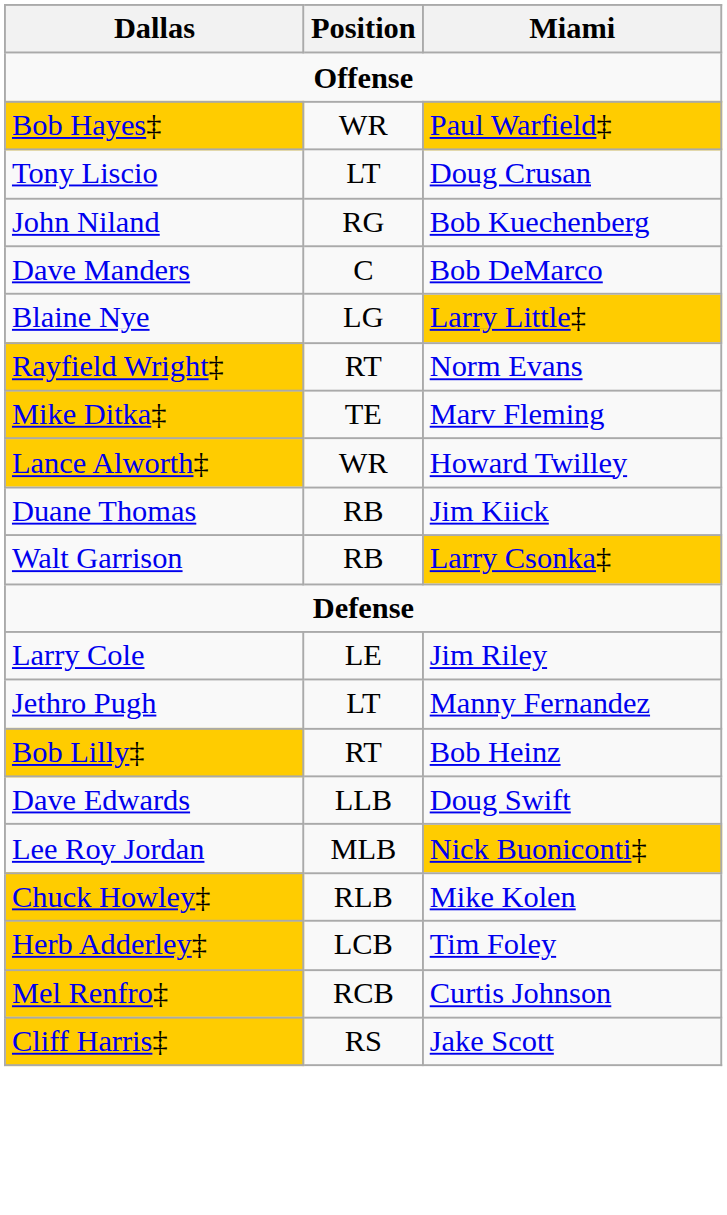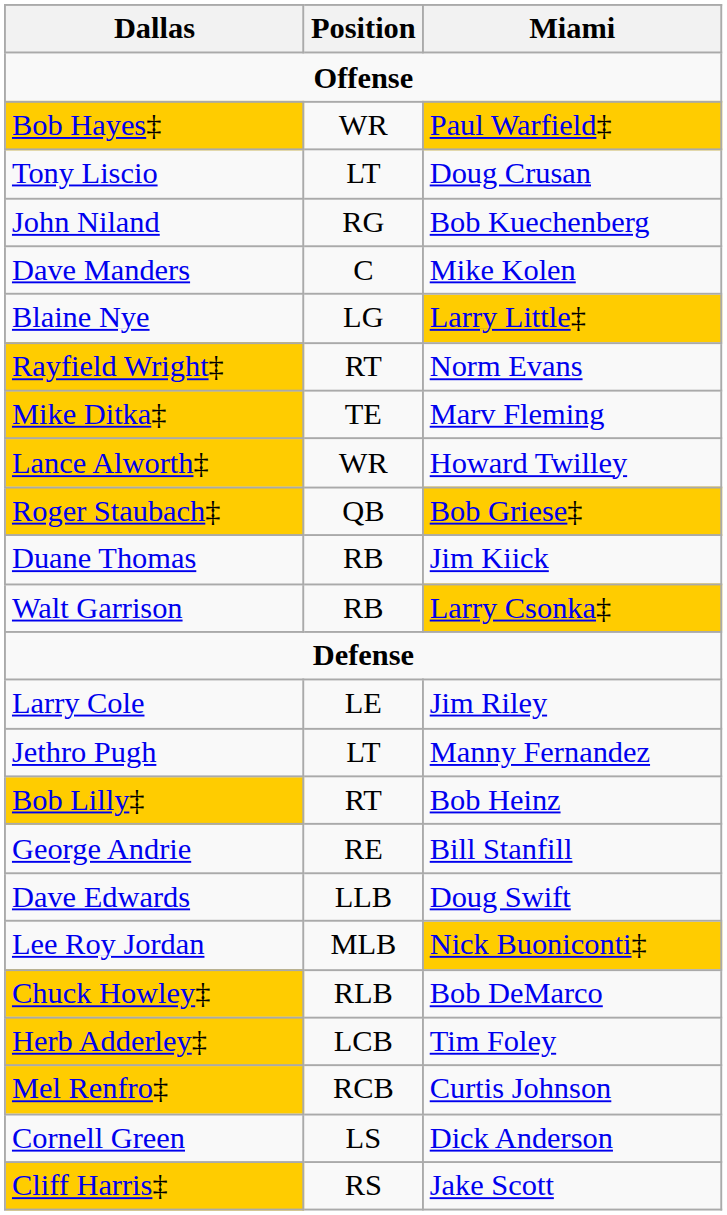(516, 269) Bob DeMarco -> (503, 269) Mike Kolen
+ row: (116, 510)
+ row: (102, 848)
(503, 896) Mike Kolen -> (516, 992) Bob DeMarco
+ row: (98, 1137)
